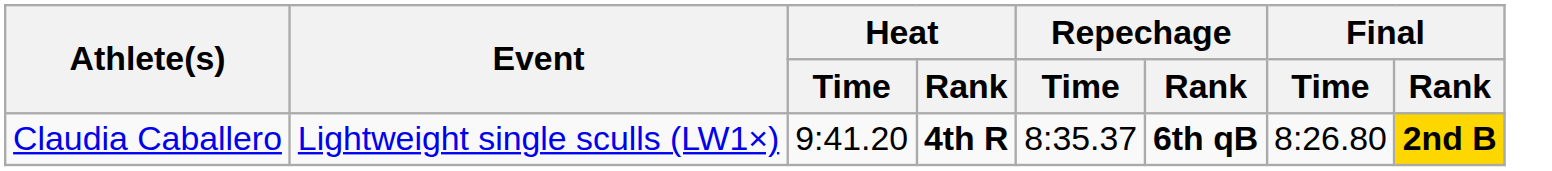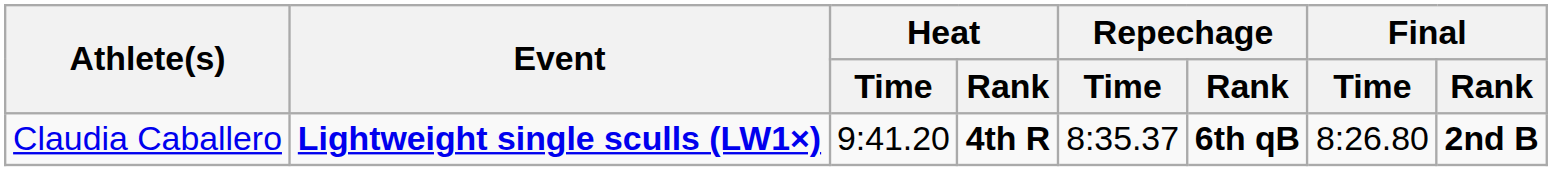(539, 139) normal -> (559, 139) bold
(1450, 139) gold background -> (1492, 139) no background
